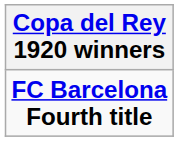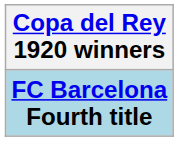(89, 102) no background -> (89, 102) lightblue background
